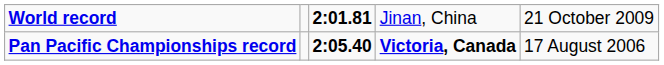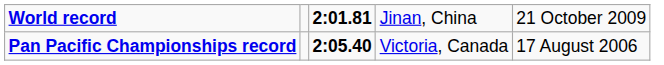(448, 45) bold -> (444, 45) normal
